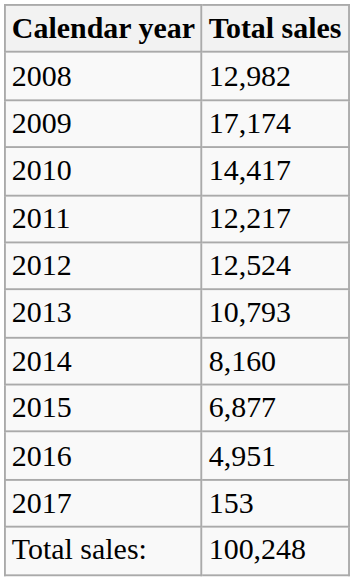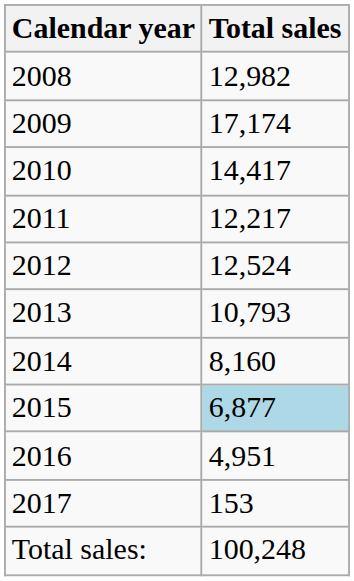(242, 407) no background -> (242, 407) lightblue background
